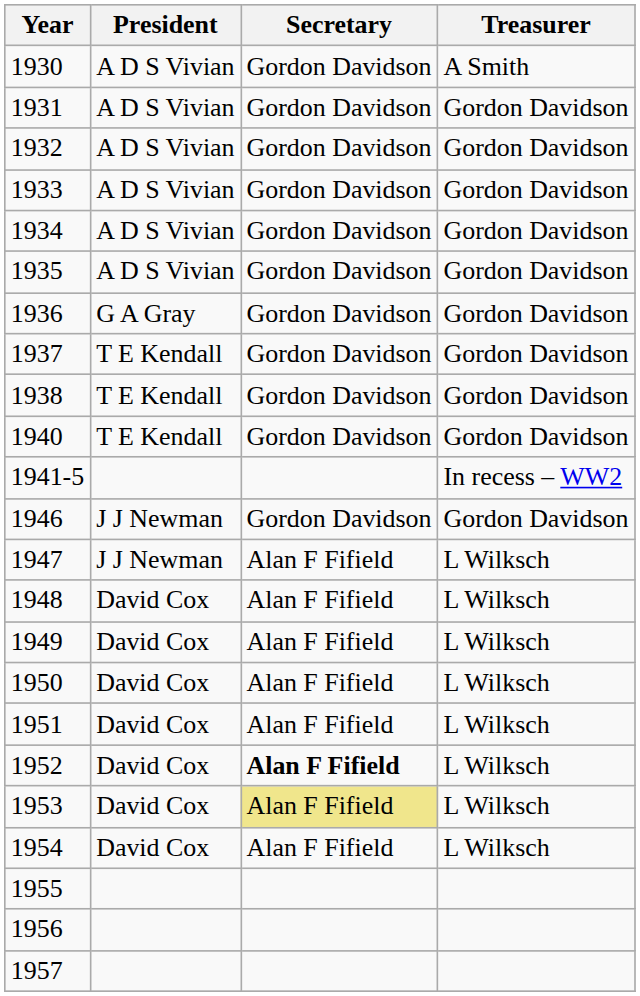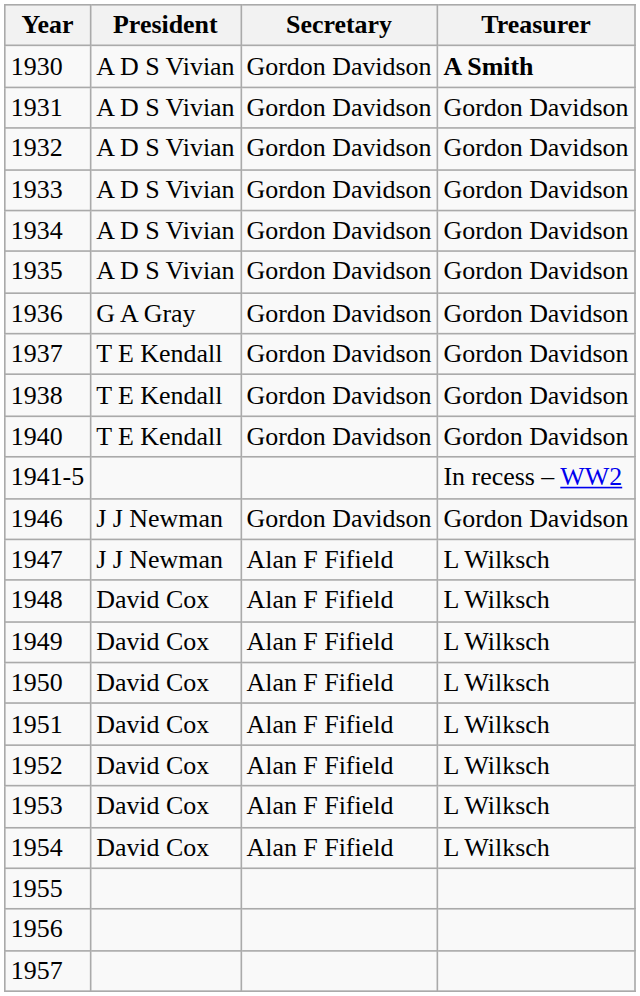(486, 66) normal -> (488, 66) bold
(323, 764) bold -> (320, 764) normal
(320, 806) khaki background -> (320, 806) no background
